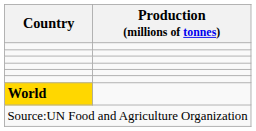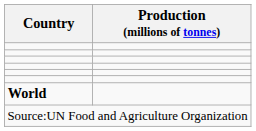(27, 93) gold background -> (27, 93) no background
